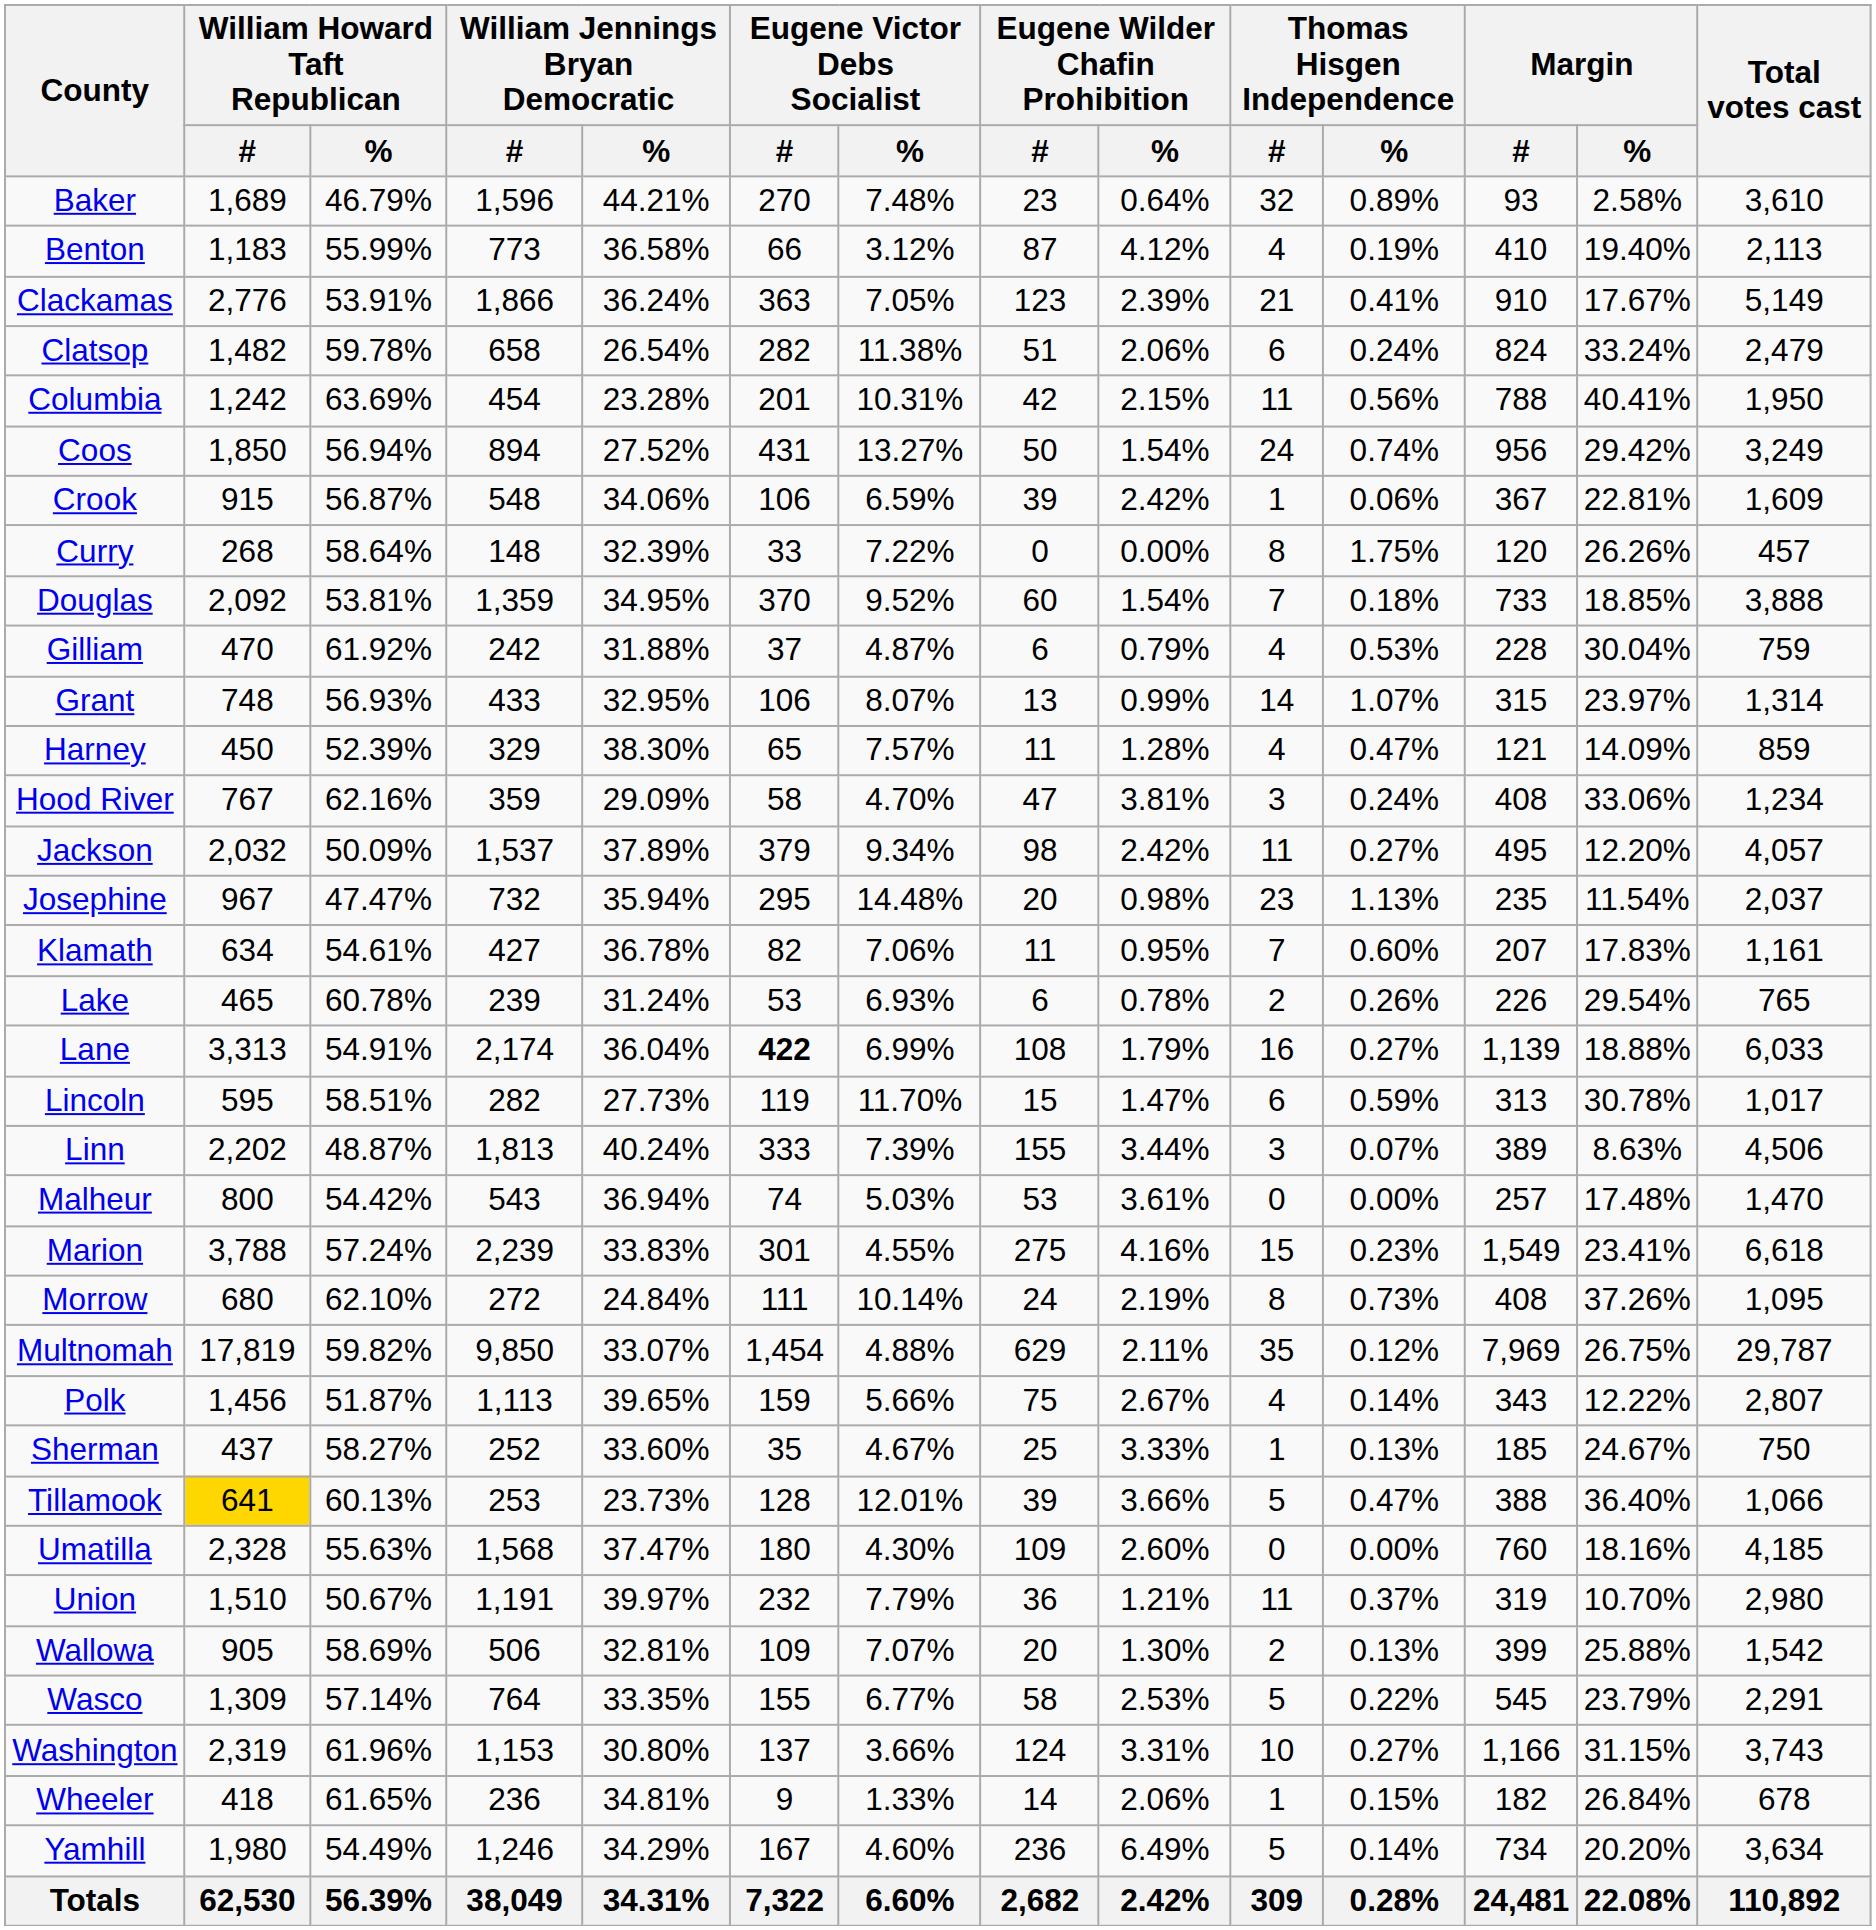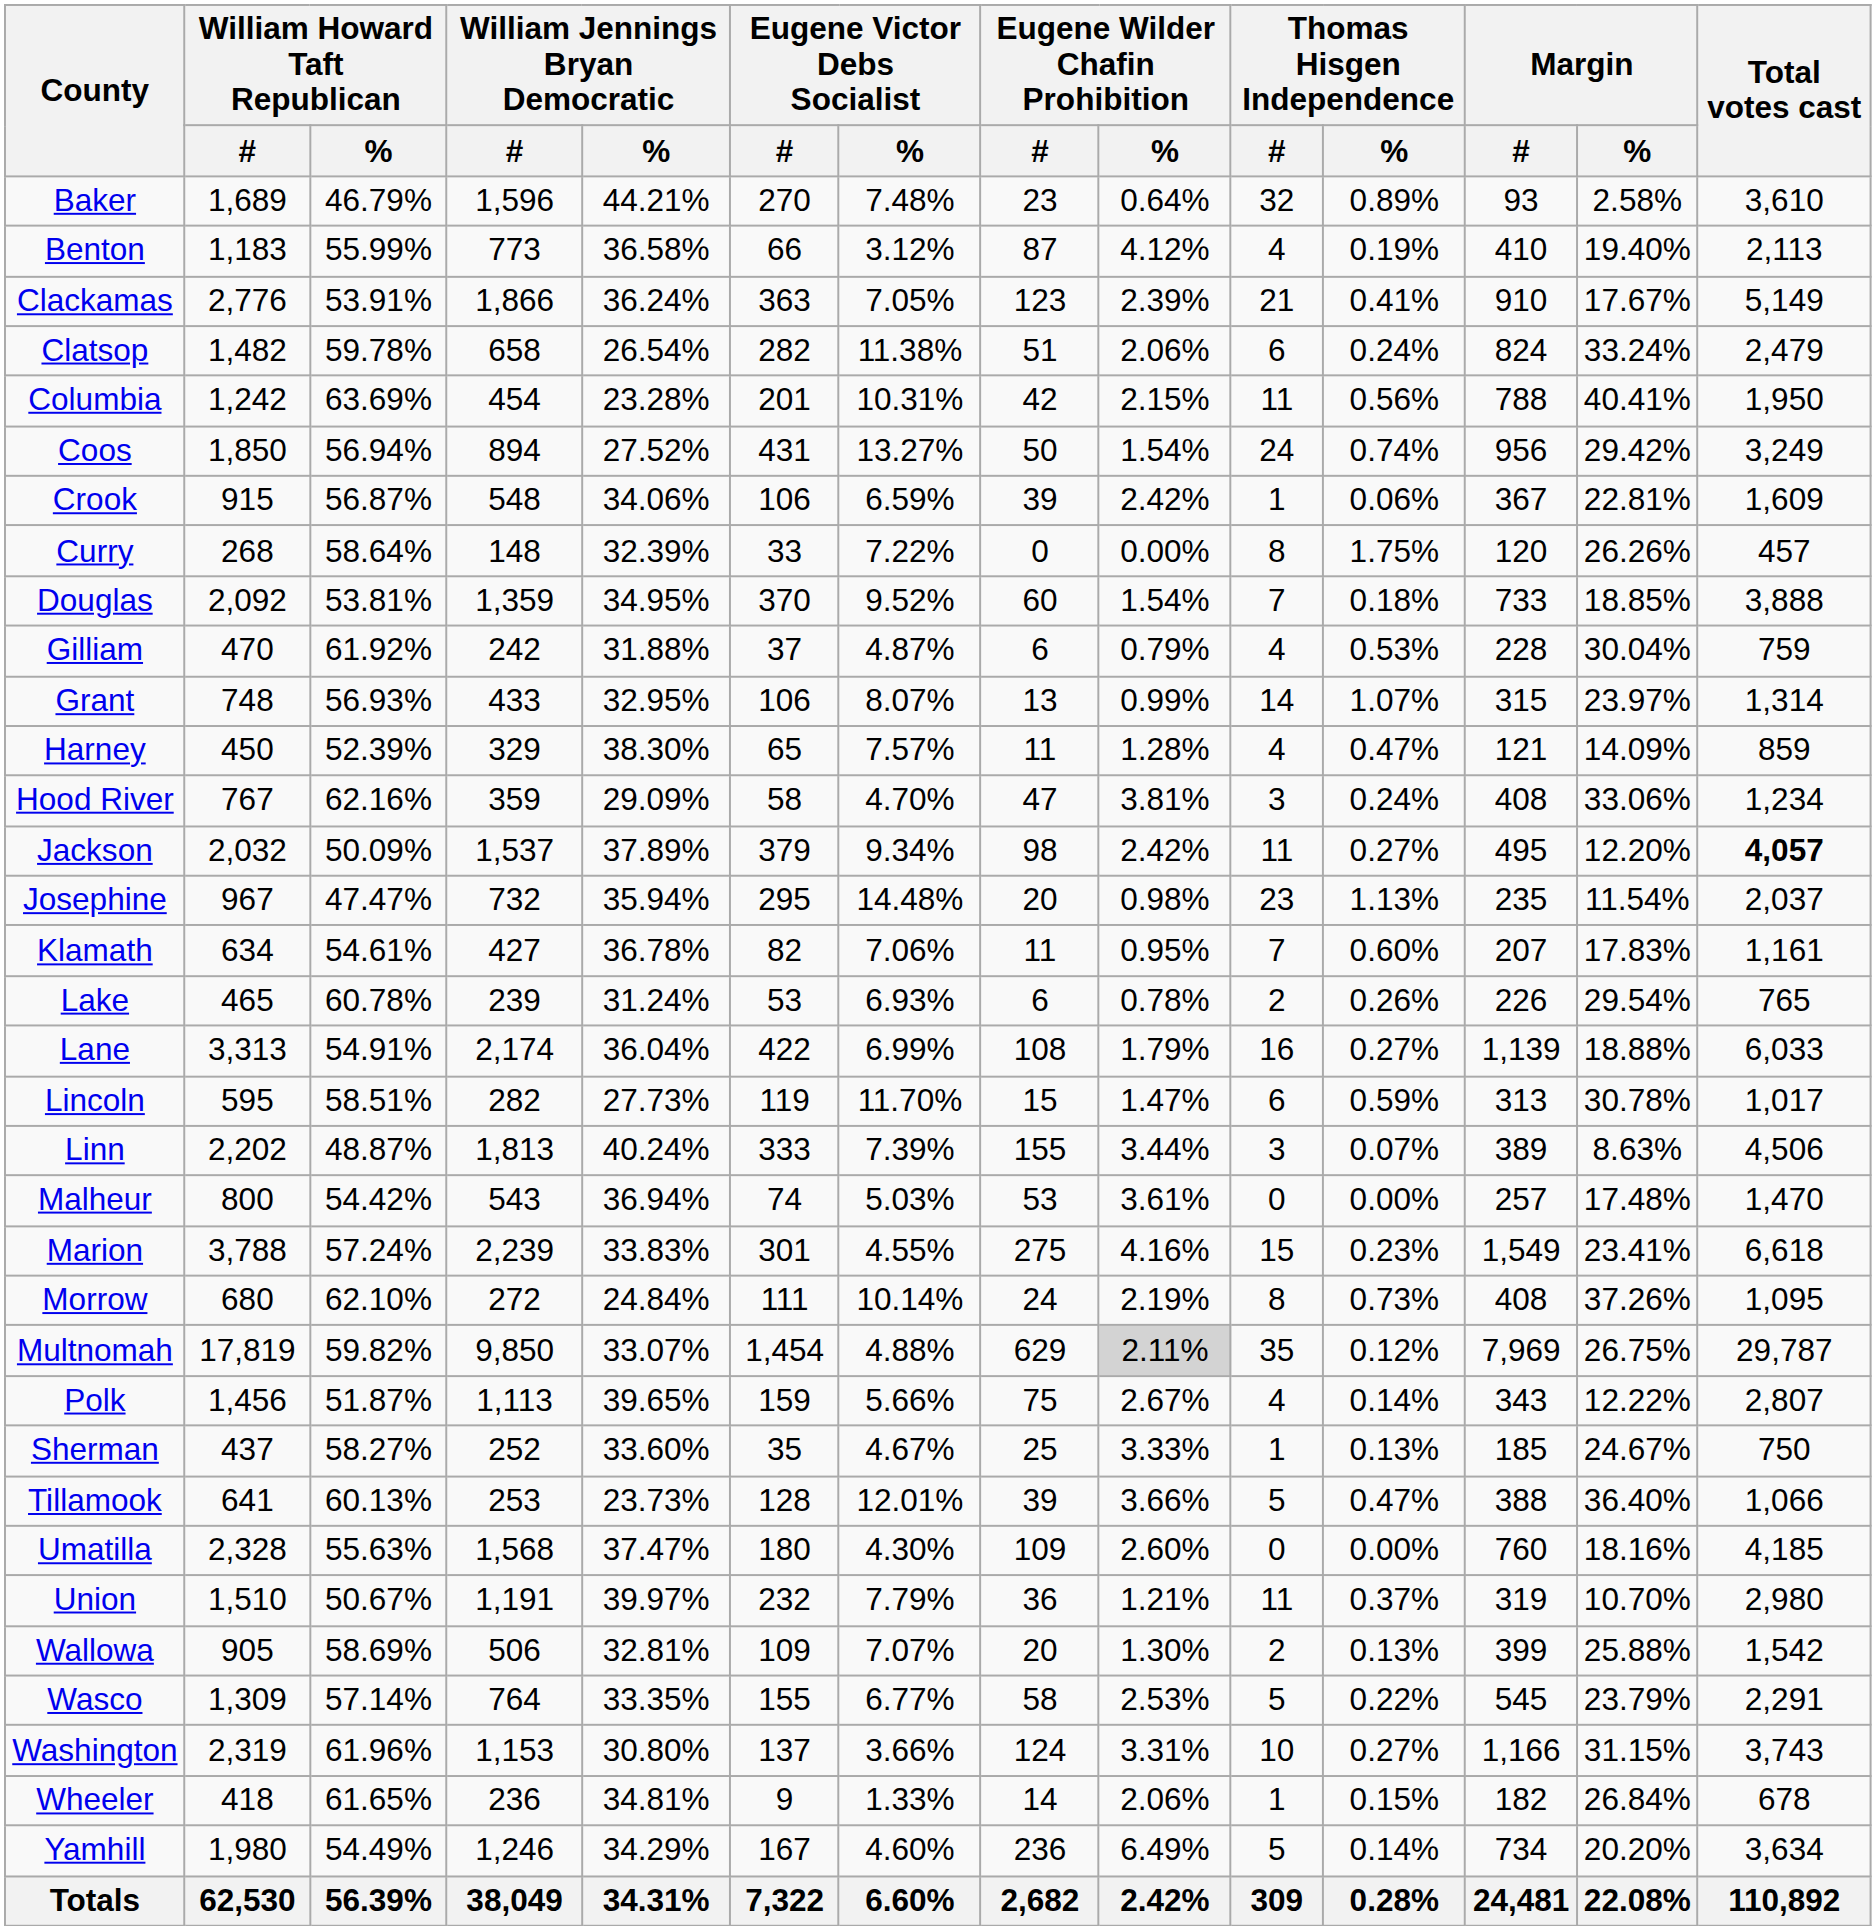(1784, 850) normal -> (1784, 850) bold
(785, 1050) bold -> (785, 1050) normal
(1165, 1350) no background -> (1165, 1350) lightgrey background
(247, 1500) gold background -> (247, 1500) no background
